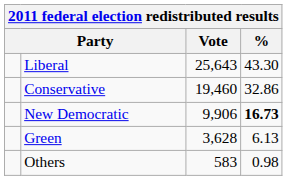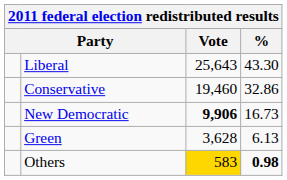(220, 114) normal -> (220, 114) bold
(262, 114) bold -> (262, 114) normal
(226, 162) no background -> (226, 162) gold background
(265, 162) normal -> (265, 162) bold
